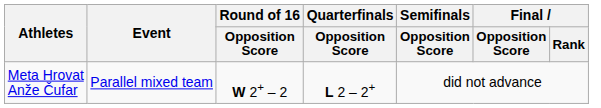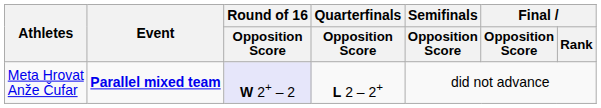(152, 83) normal -> (156, 83) bold
(260, 91) no background -> (268, 91) lavender background
